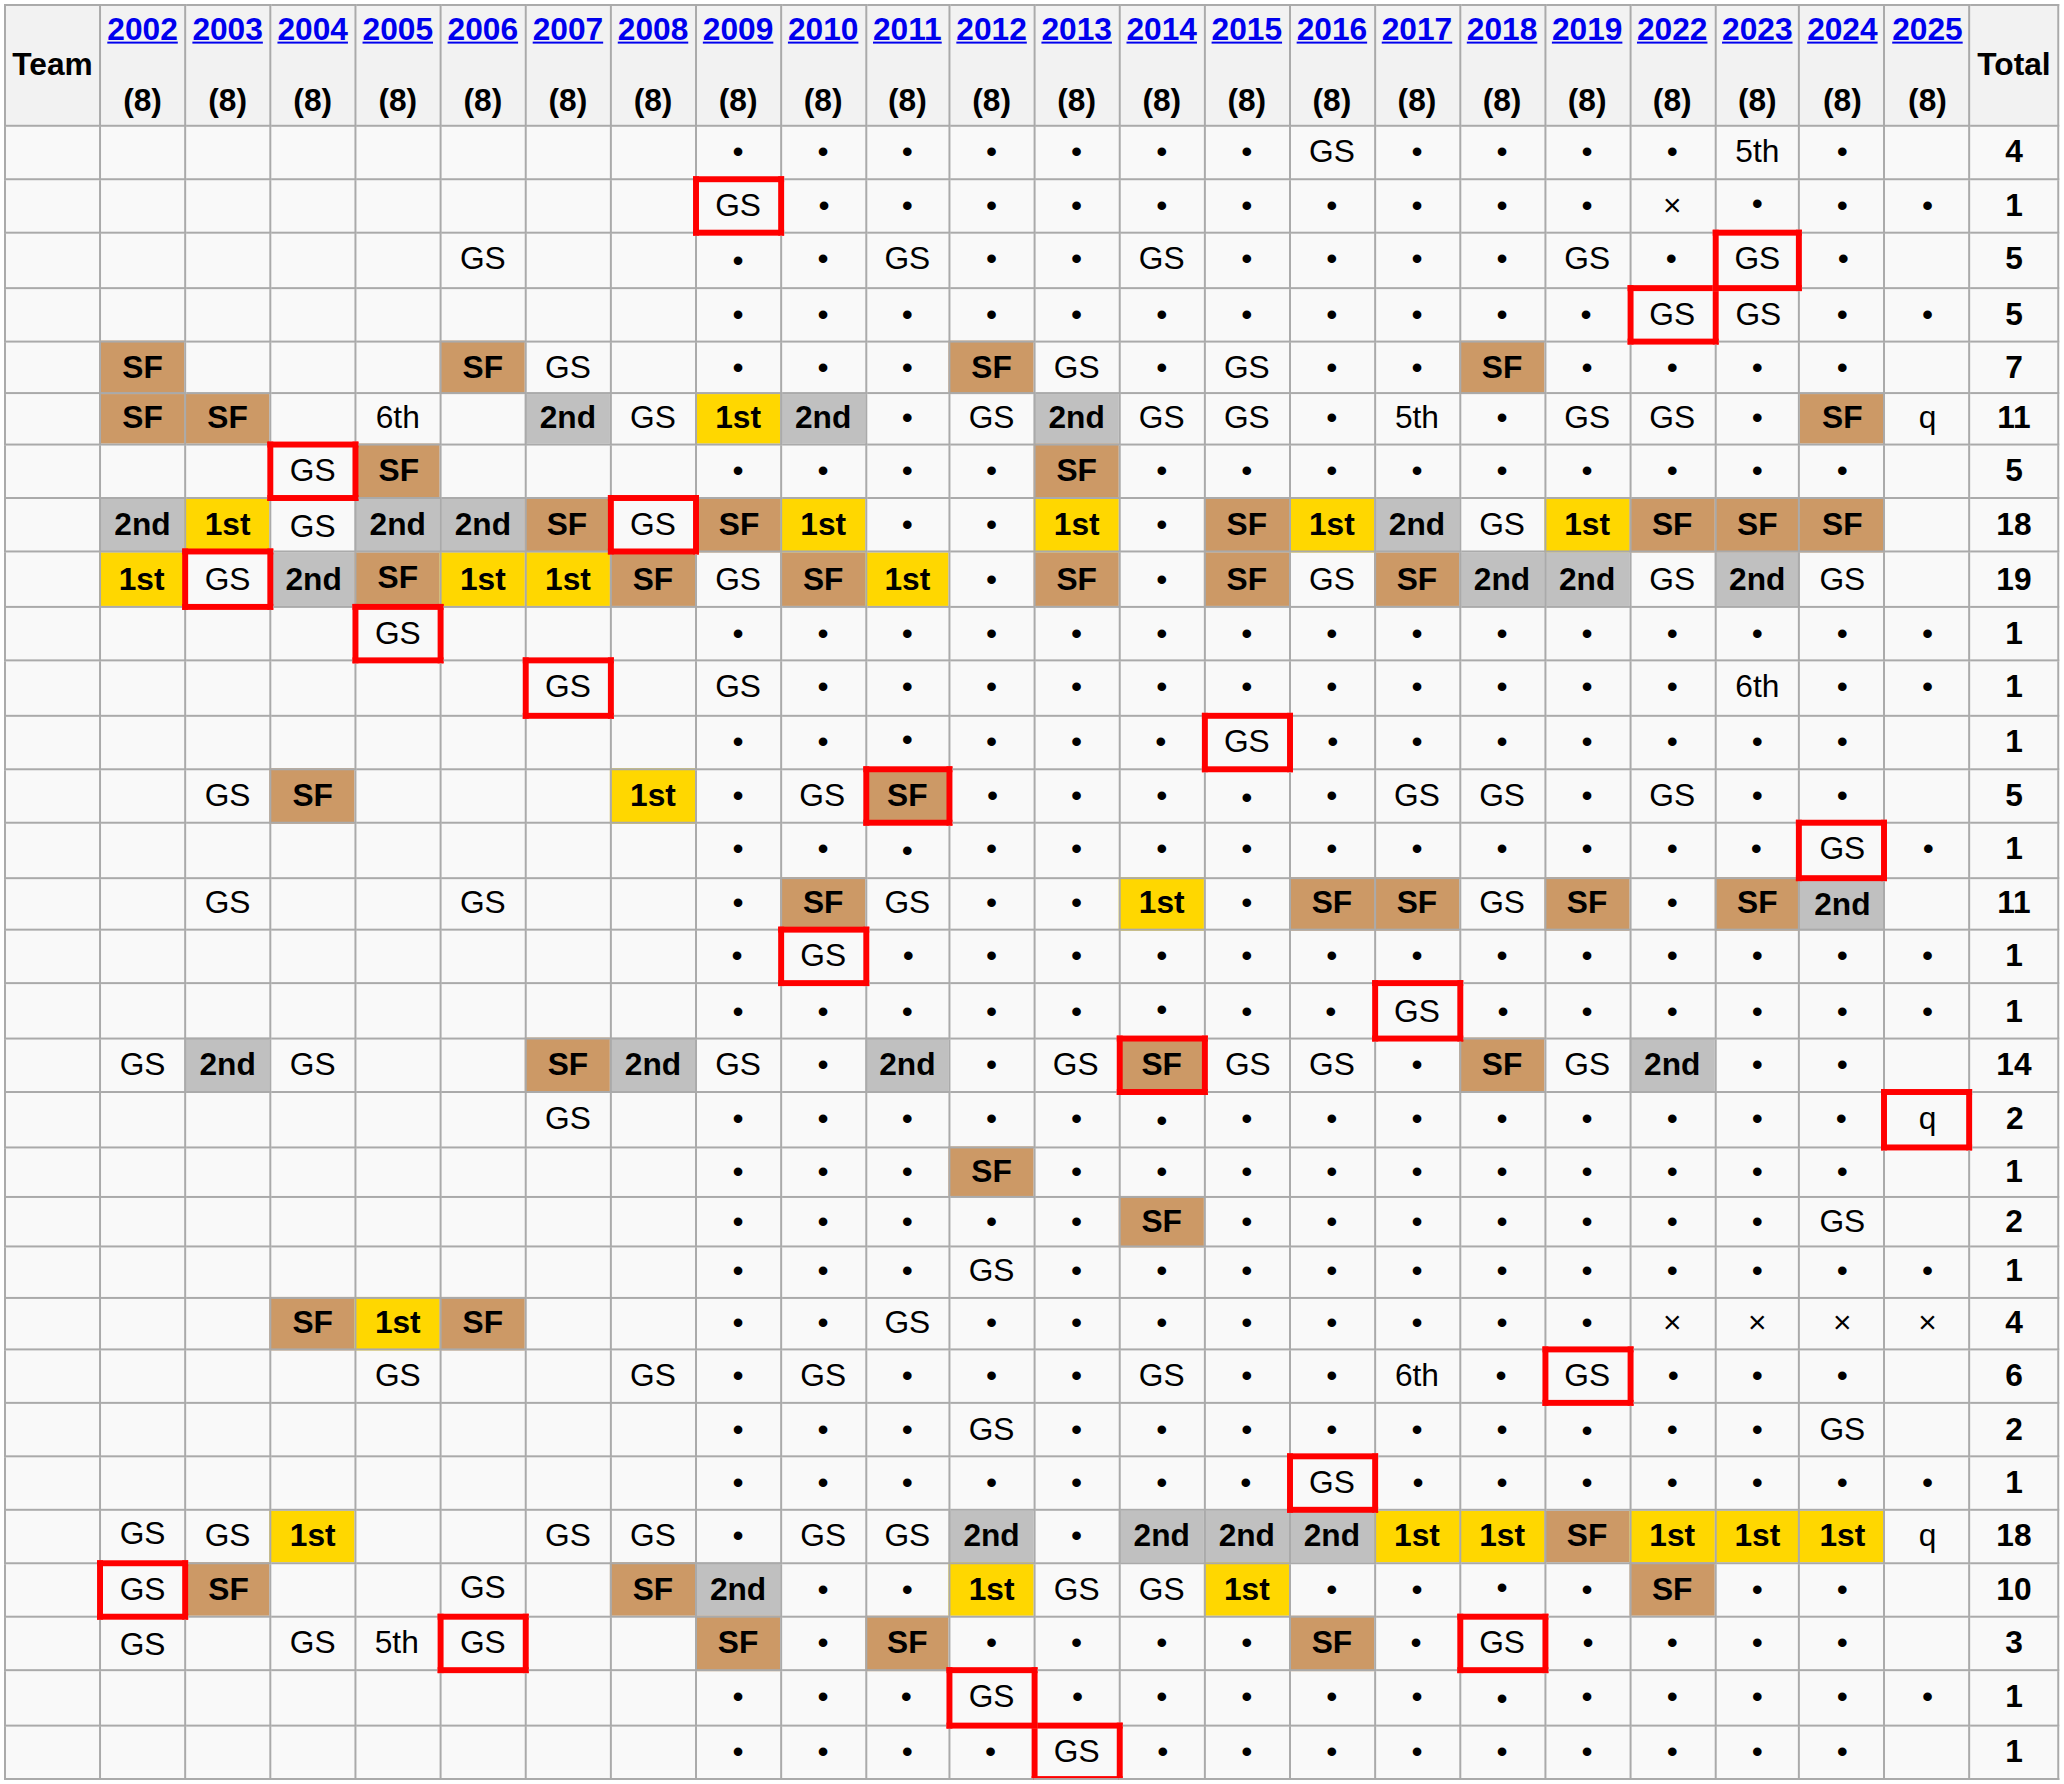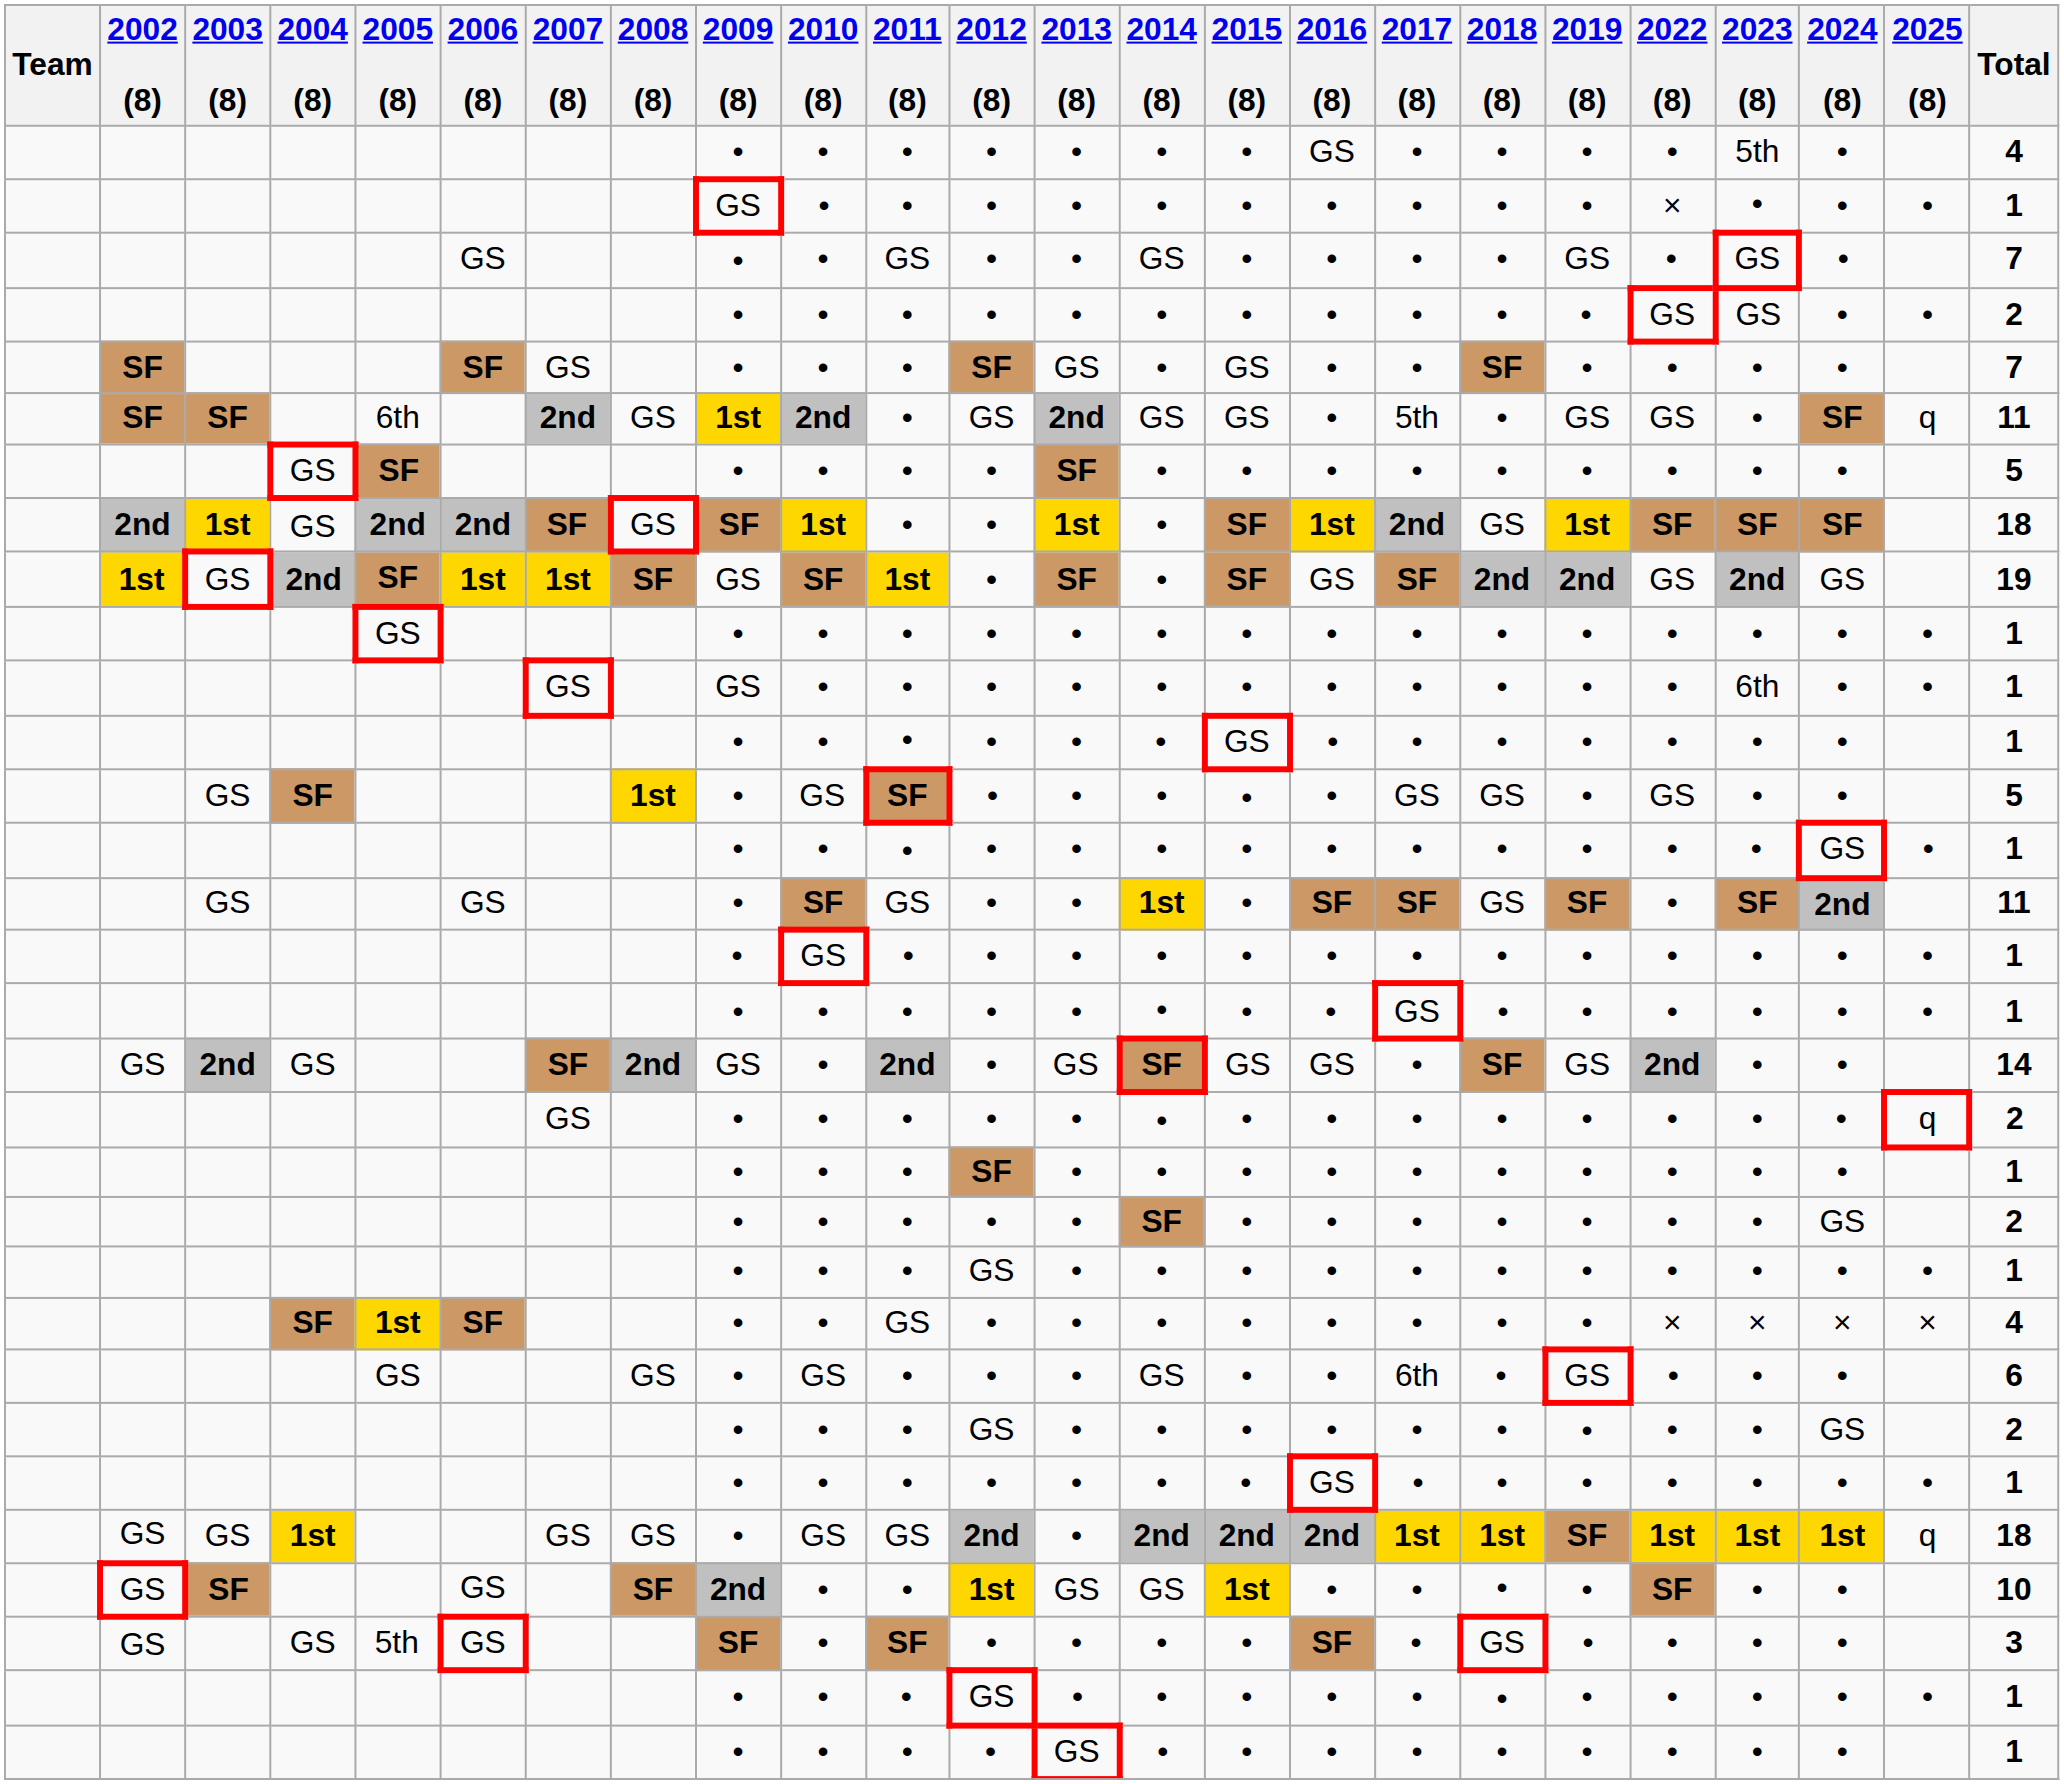(2014, 259) 5 -> (2014, 259) 7
(2014, 313) 5 -> (2014, 313) 2
